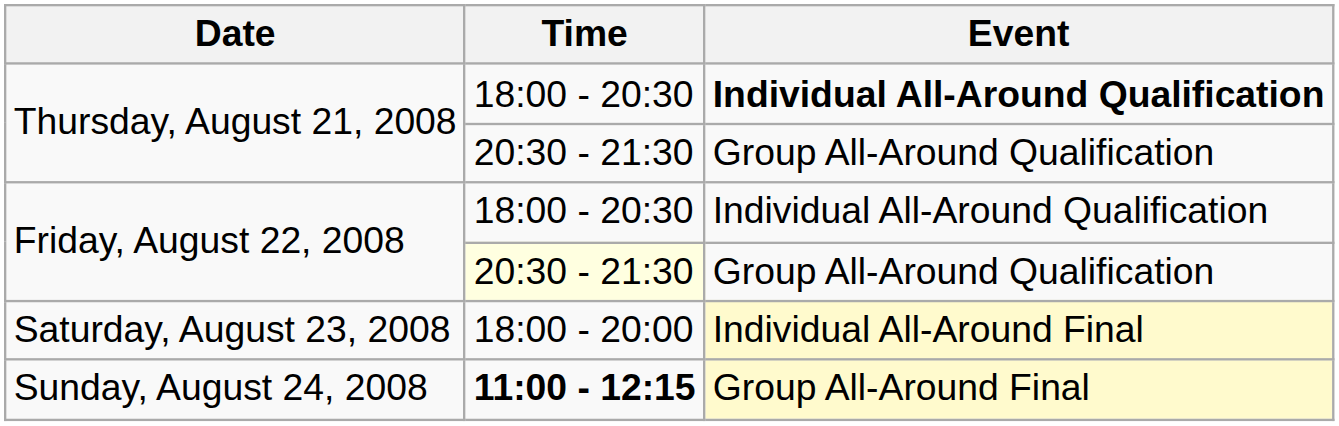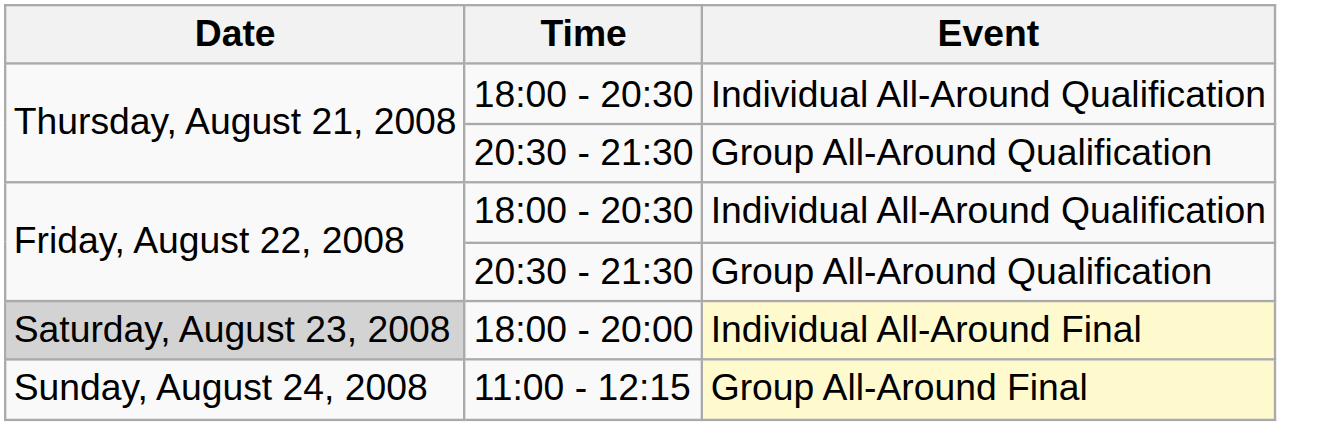(1019, 93) bold -> (988, 93) normal
(584, 270) lightyellow background -> (584, 270) no background
(232, 329) no background -> (232, 329) lightgrey background
(585, 388) bold -> (582, 388) normal
